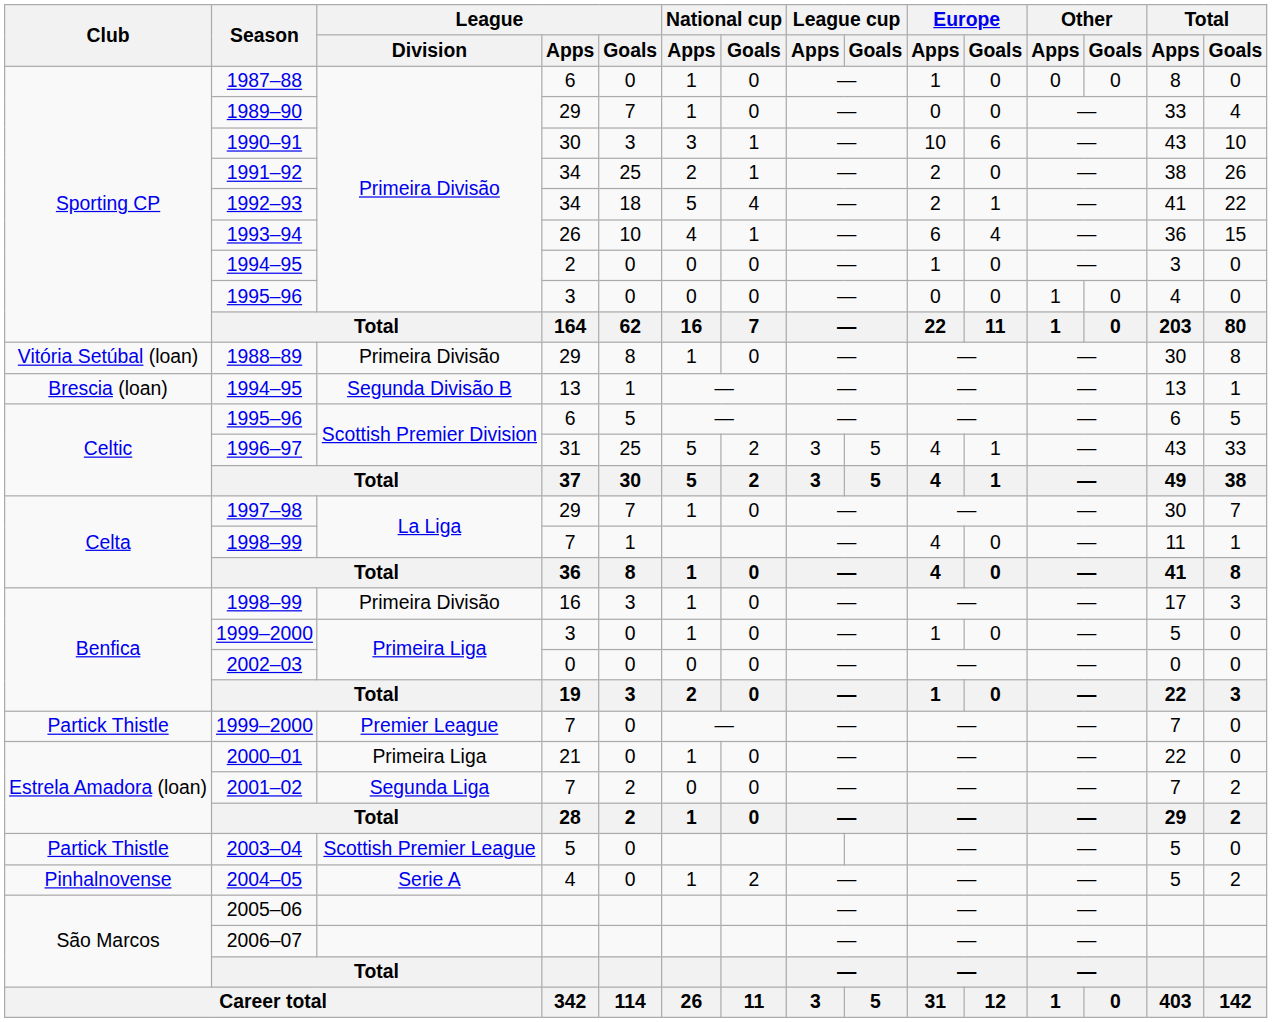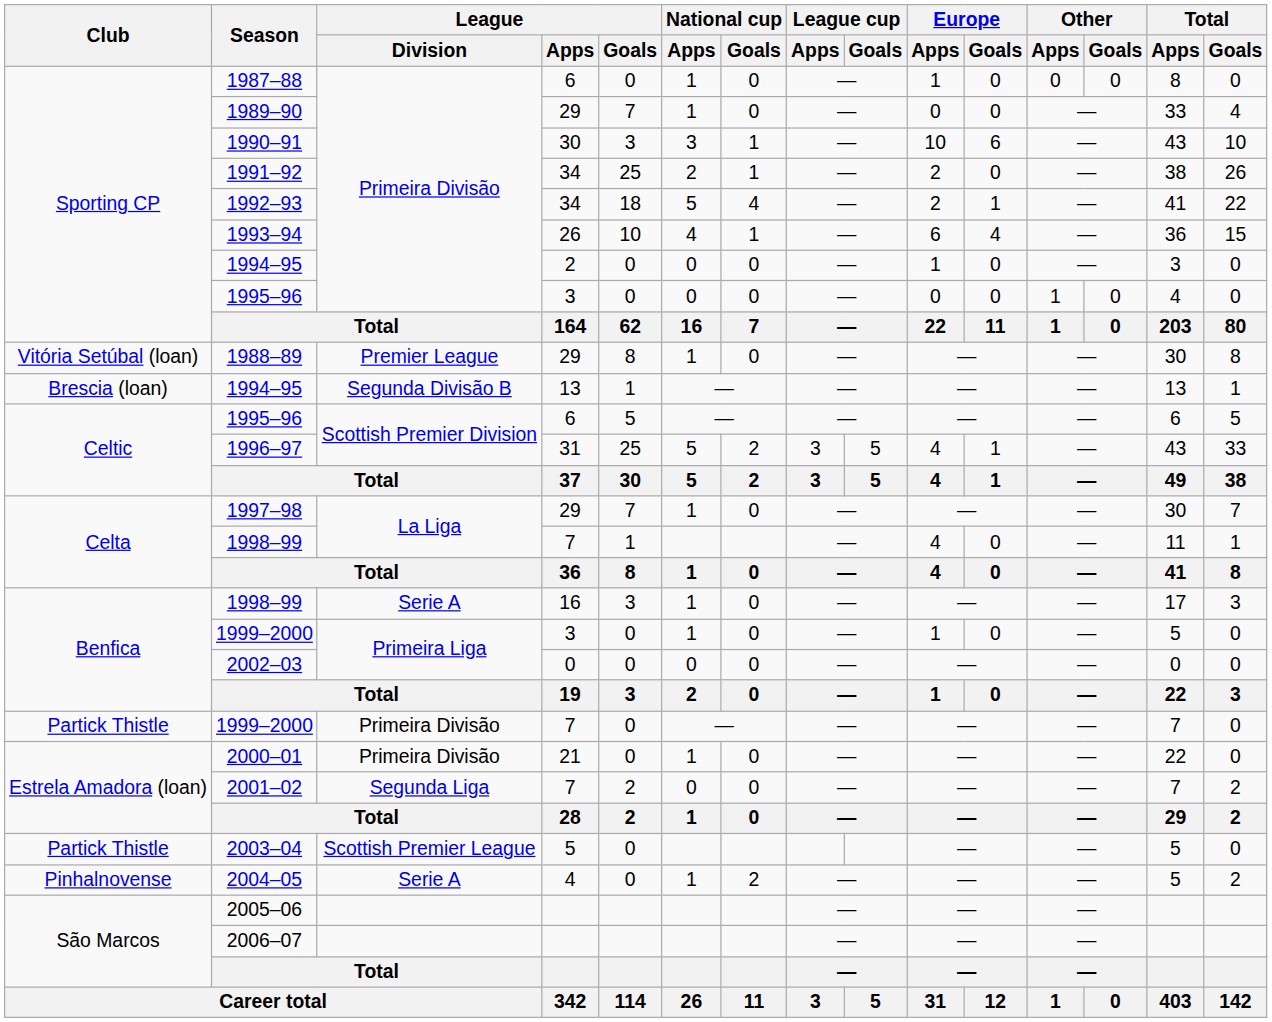(429, 357) Primeira Divisão -> (429, 357) Premier League
(429, 603) Primeira Divisão -> (429, 603) Serie A
(429, 726) Premier League -> (429, 726) Primeira Divisão
(429, 756) Primeira Liga -> (429, 756) Primeira Divisão
